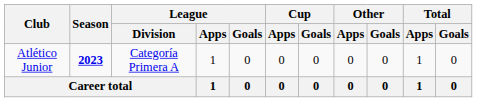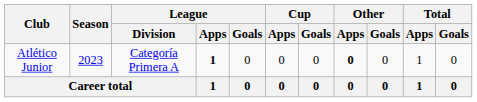(91, 60) bold -> (91, 60) normal
(213, 60) normal -> (213, 60) bold
(351, 60) normal -> (351, 60) bold
